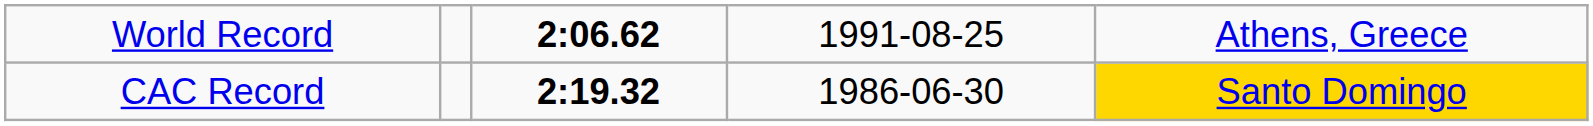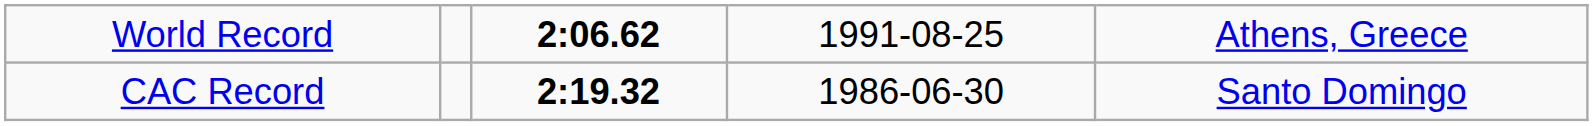(1342, 92) gold background -> (1342, 92) no background
